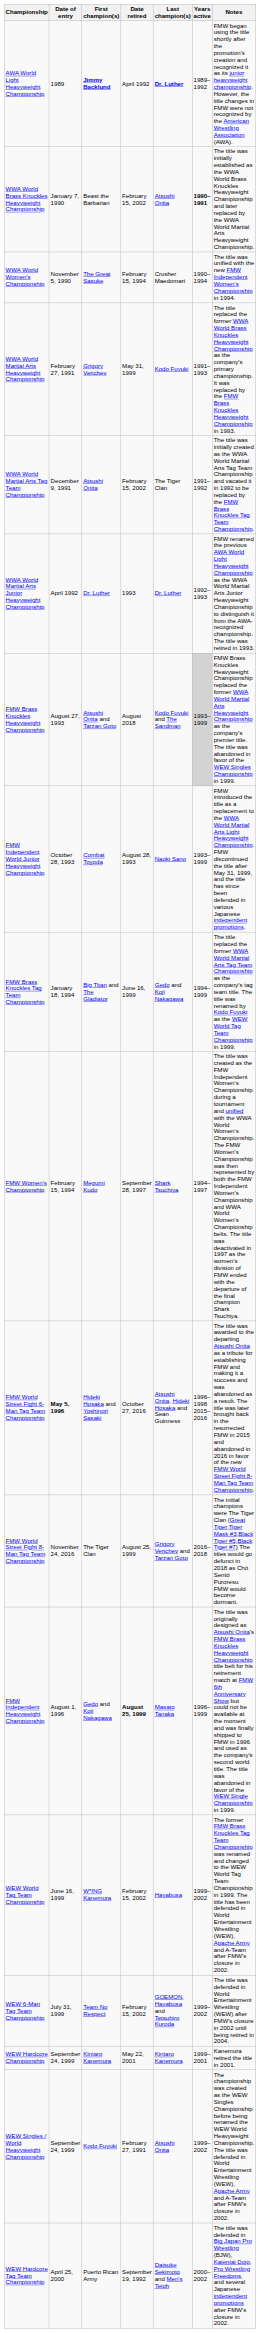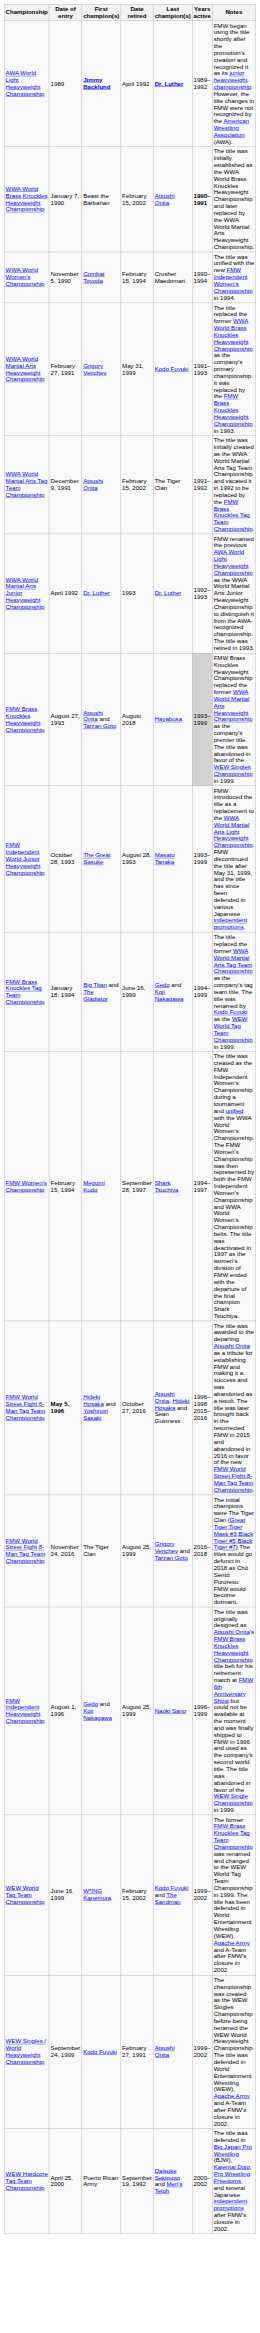(97, 277) The Great Sasuke -> (94, 277) Combat Toyoda
(172, 719) Kodo Fuyuki and The Sandman -> (168, 719) Hayabusa
(94, 859) Combat Toyoda -> (97, 859) The Great Sasuke
(170, 859) Naoki Sano -> (165, 859) Masato Tanaka
(134, 1711) bold -> (137, 1711) normal
(165, 1711) Masato Tanaka -> (170, 1711) Naoki Sano
(168, 1895) Hayabusa -> (172, 1895) Kodo Fuyuki and The Sandman
- row: (25, 2011)
- row: (27, 2058)
